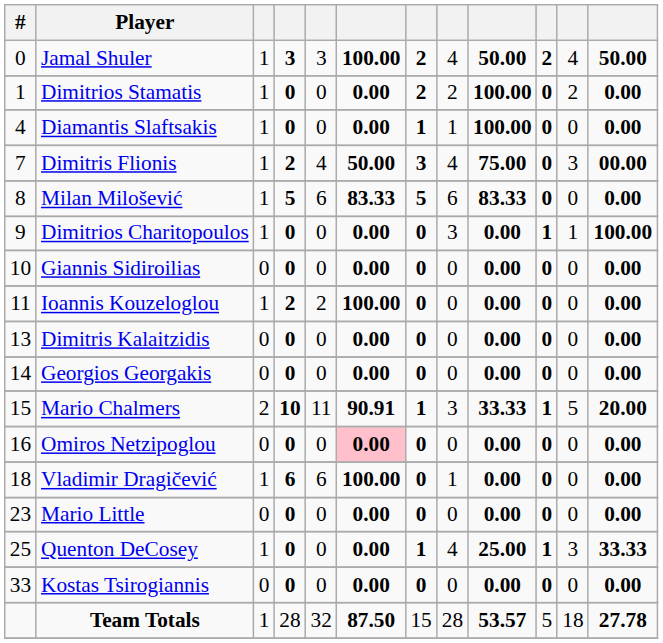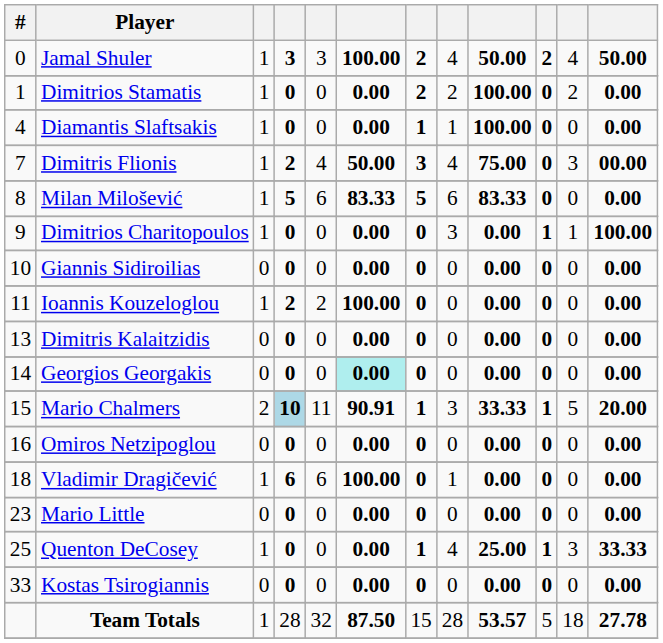(371, 373) no background -> (371, 373) paleturquoise background
(290, 409) no background -> (290, 409) lightblue background
(371, 444) pink background -> (371, 444) no background
